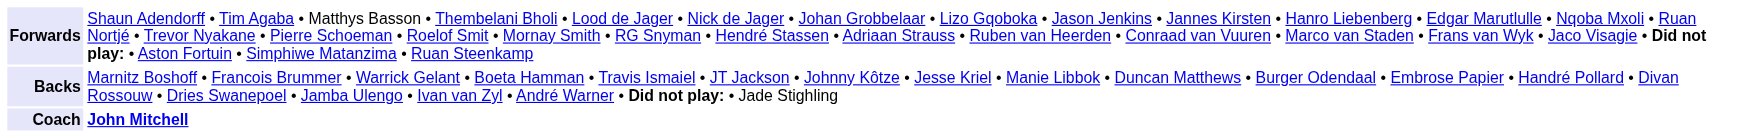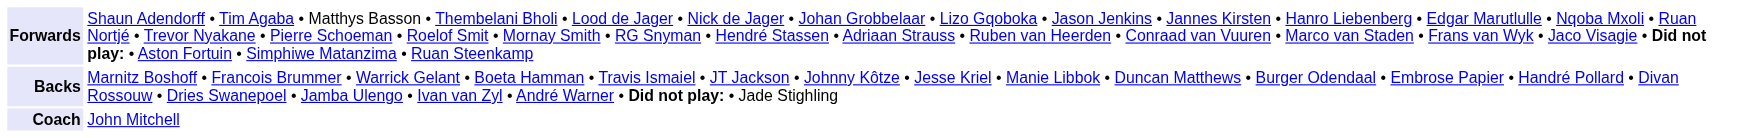(138, 120) bold -> (134, 120) normal
